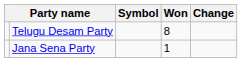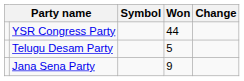+ row: (64, 31)
(167, 31) 8 -> (169, 48) 5
(167, 48) 1 -> (169, 66) 9
